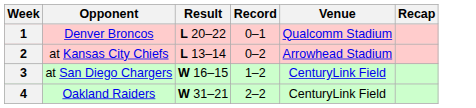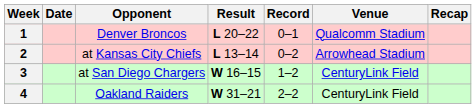+ column: (59, 14)
